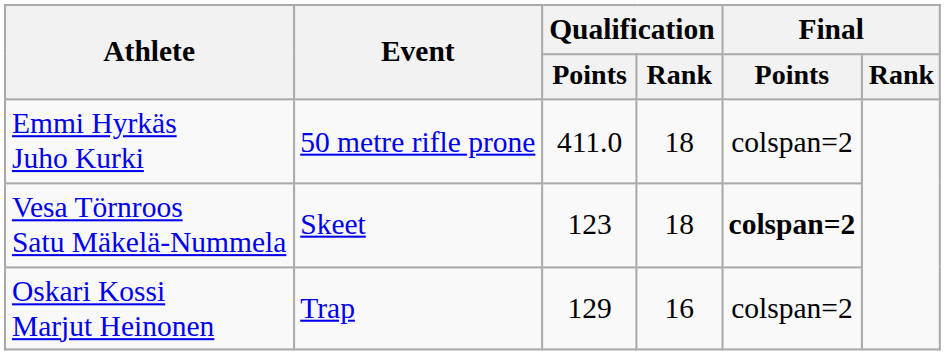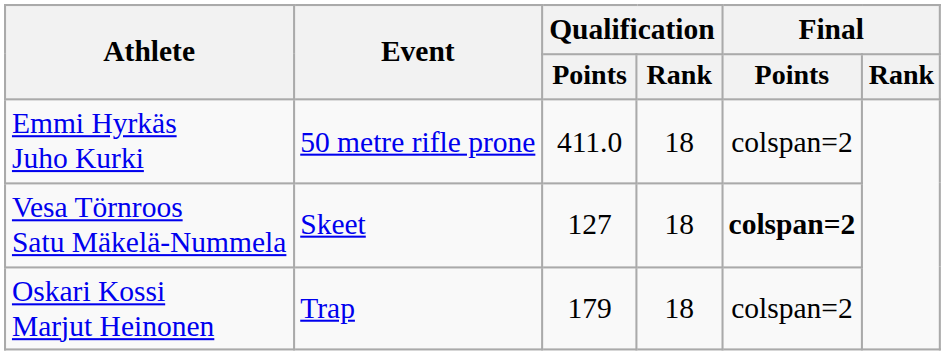(590, 224) 123 -> (590, 224) 127
(590, 308) 129 -> (590, 308) 179
(679, 308) 16 -> (679, 308) 18
